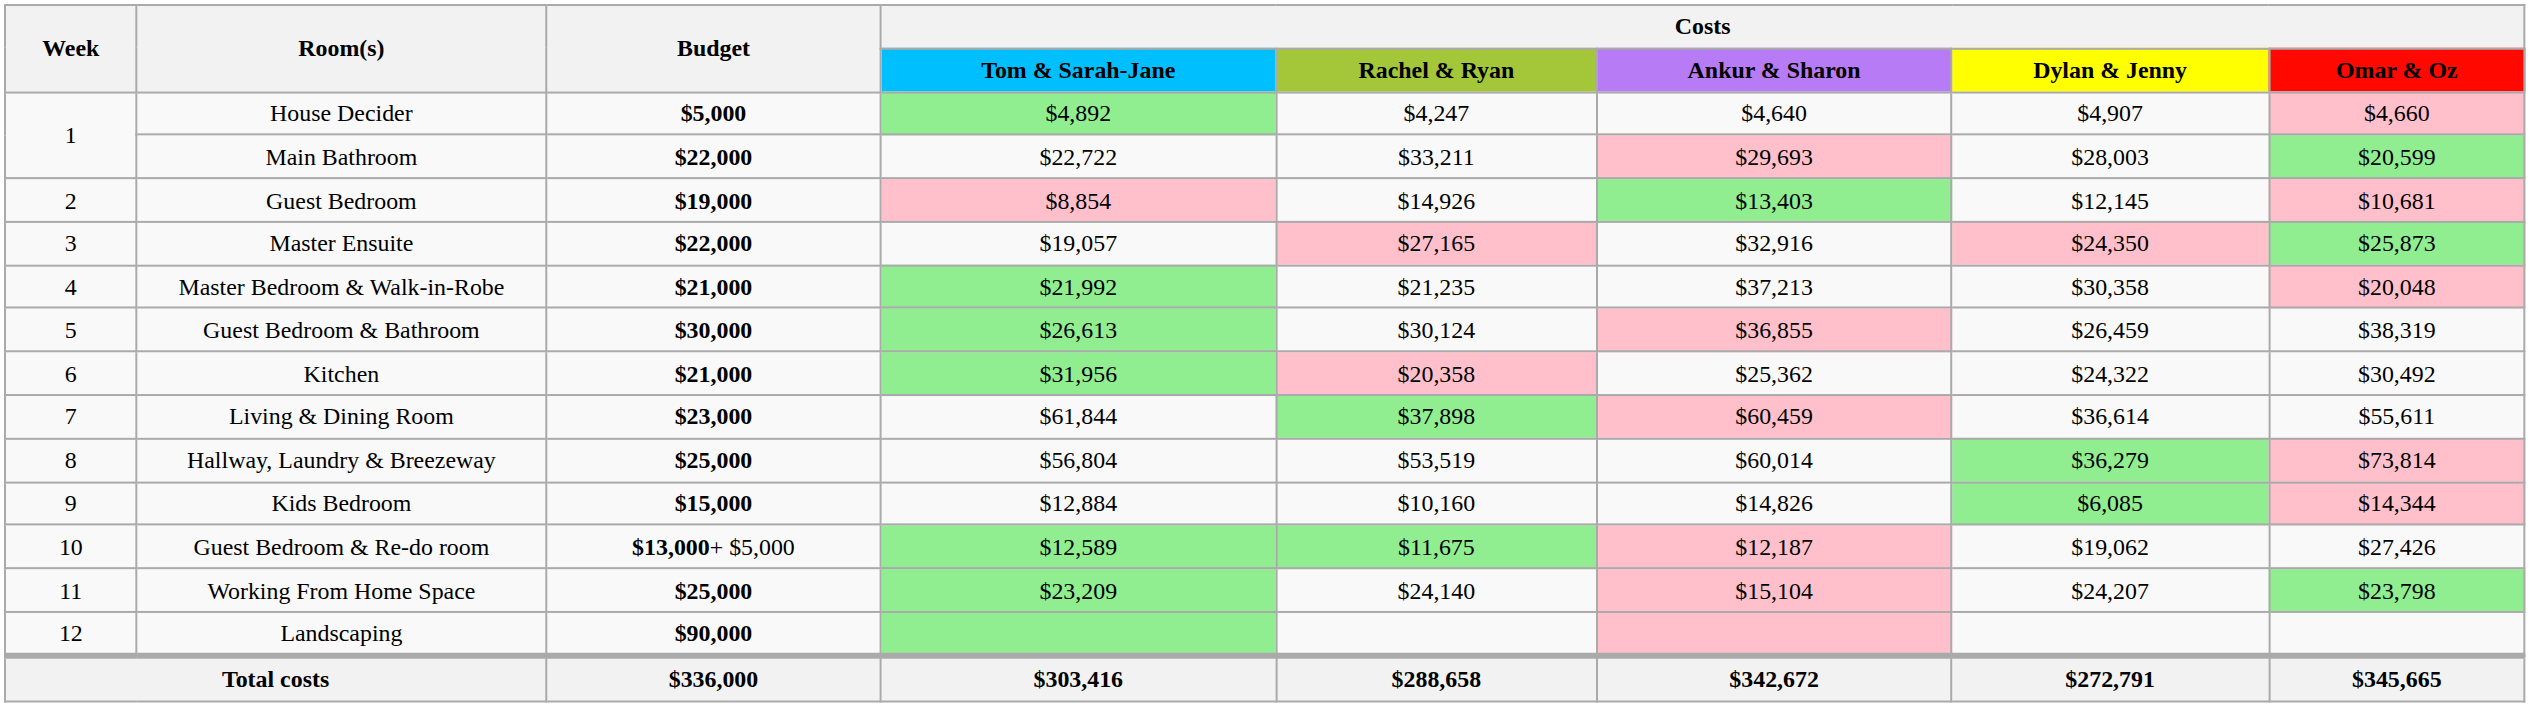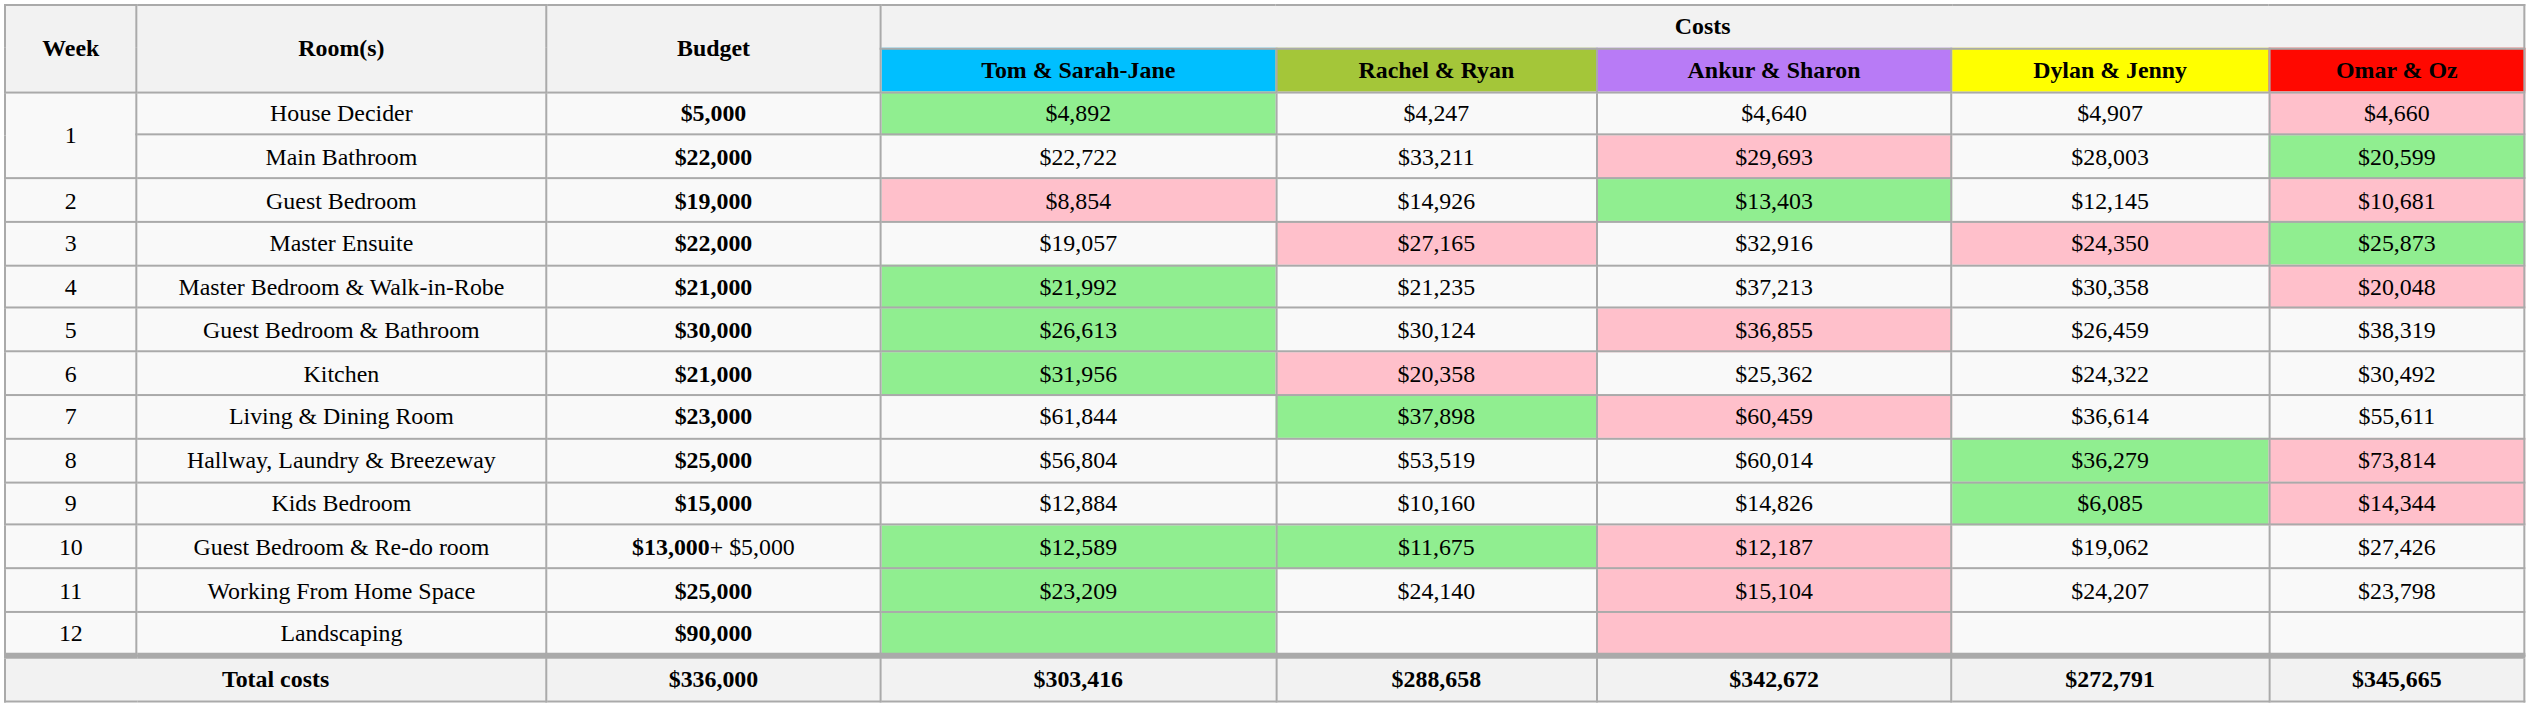(2397, 590) lightgreen background -> (2397, 590) no background
